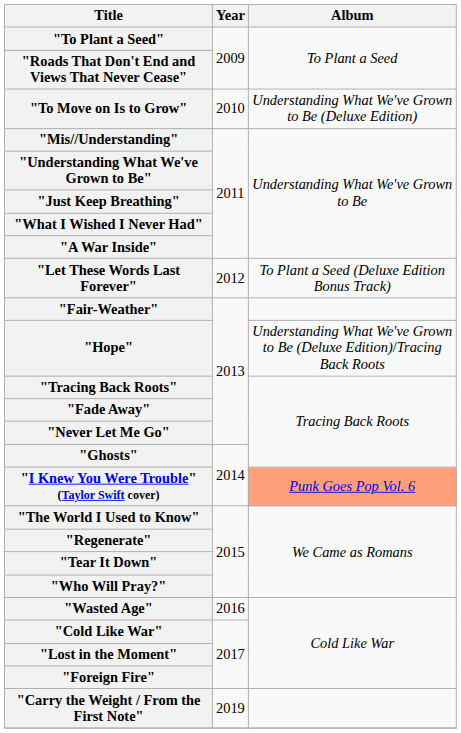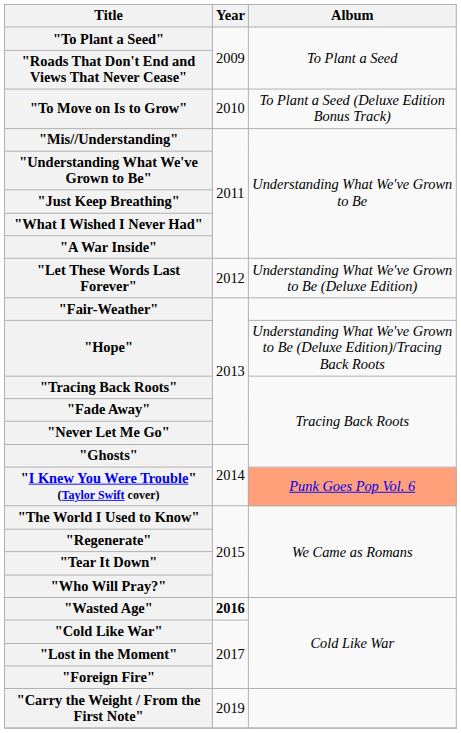(352, 108) Understanding What We've Grown to Be (Deluxe Edition) -> (352, 108) To Plant a Seed (Deluxe Edition Bonus Track)
(352, 278) To Plant a Seed (Deluxe Edition Bonus Track) -> (352, 278) Understanding What We've Grown to Be (Deluxe Edition)
(230, 608) normal -> (230, 608) bold
